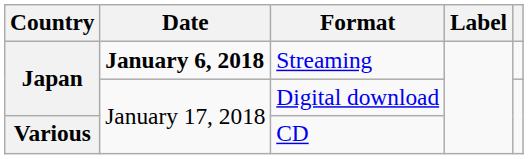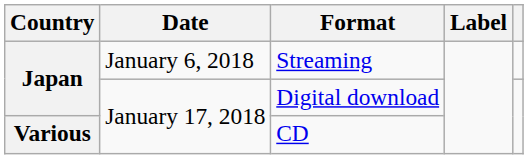(185, 60) bold -> (180, 60) normal
